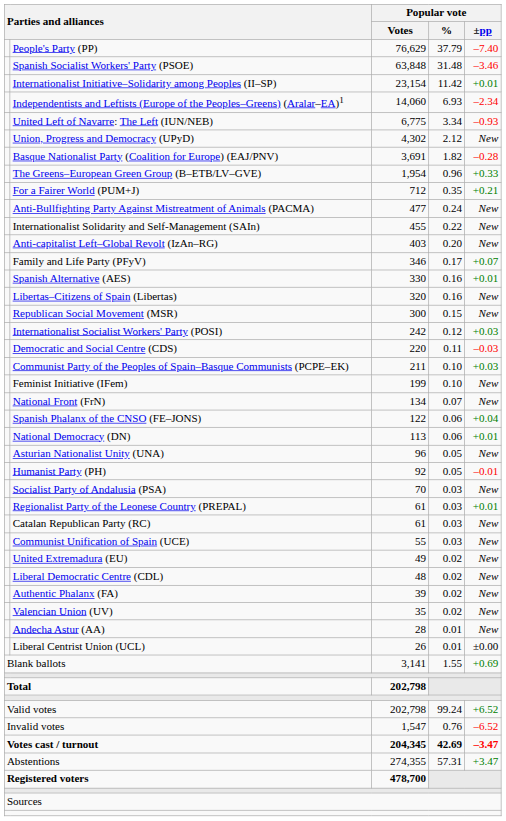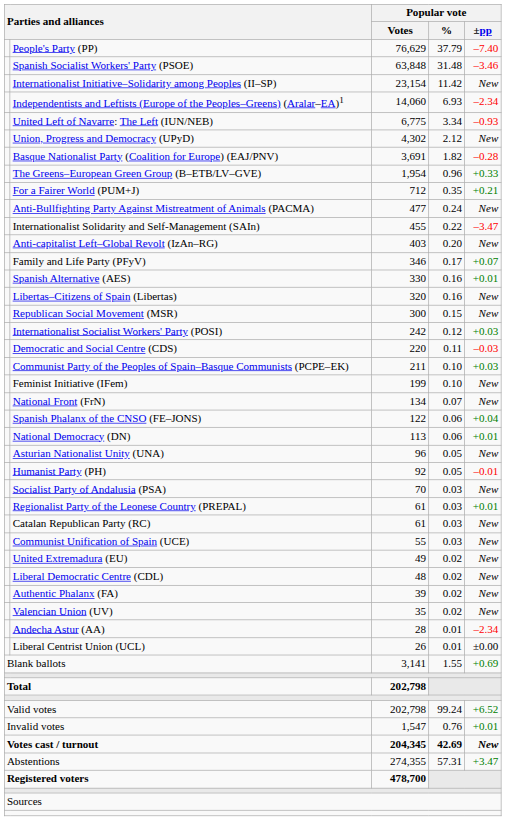(485, 83) +0.01 -> (488, 83) New
(488, 226) New -> (486, 226) –3.47
(488, 629) New -> (486, 629) –2.34
(486, 726) –6.52 -> (485, 726) +0.01
(486, 744) –3.47 -> (488, 744) New
